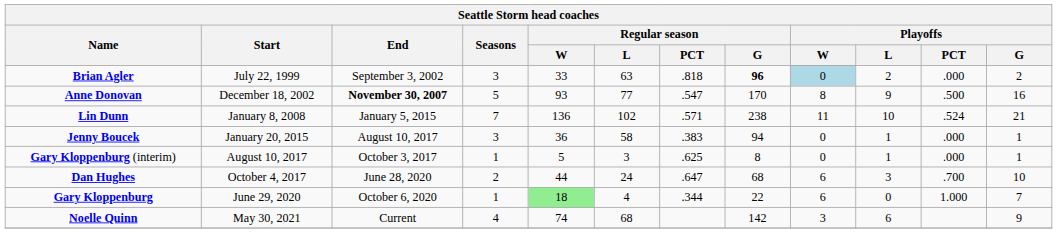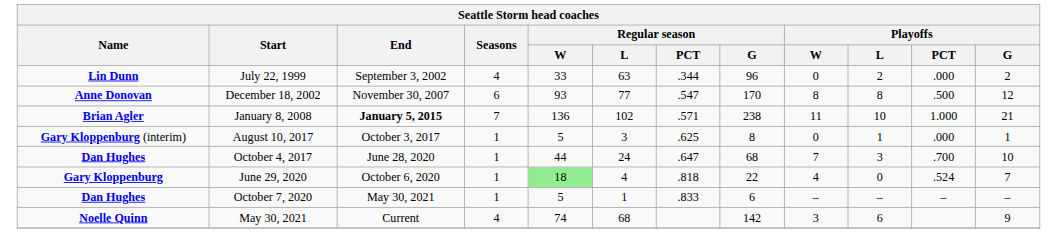(103, 75) Brian Agler -> (113, 75) Lin Dunn
(496, 75) 3 -> (497, 75) 4
(692, 75) .818 -> (688, 75) .344
(757, 75) bold -> (752, 75) normal
(823, 75) lightblue background -> (816, 75) no background
(398, 96) bold -> (401, 96) normal
(496, 96) 5 -> (497, 96) 6
(888, 96) 9 -> (880, 96) 8
(1019, 96) 16 -> (1008, 96) 12
(103, 116) Lin Dunn -> (113, 116) Brian Agler
(398, 116) normal -> (401, 116) bold
(954, 116) .524 -> (944, 116) 1.000
- row: (267, 136)
(496, 177) 2 -> (497, 156) 1
(823, 177) 6 -> (816, 156) 7
(692, 197) .344 -> (688, 177) .818
(823, 197) 6 -> (816, 177) 4
(954, 197) 1.000 -> (944, 177) .524
+ row: (273, 197)
